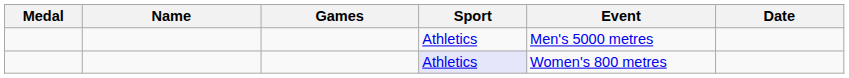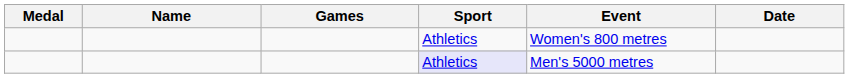(592, 39) Men's 5000 metres -> (598, 39) Women's 800 metres
(598, 62) Women's 800 metres -> (592, 62) Men's 5000 metres
